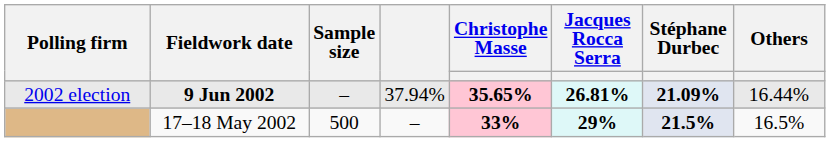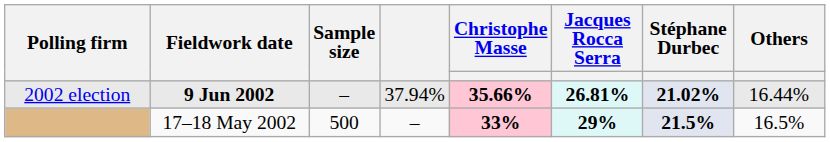(501, 95) 35.65% -> (501, 95) 35.66%
(688, 95) 21.09% -> (688, 95) 21.02%
